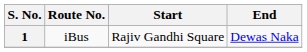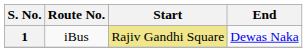(168, 36) no background -> (168, 36) khaki background
